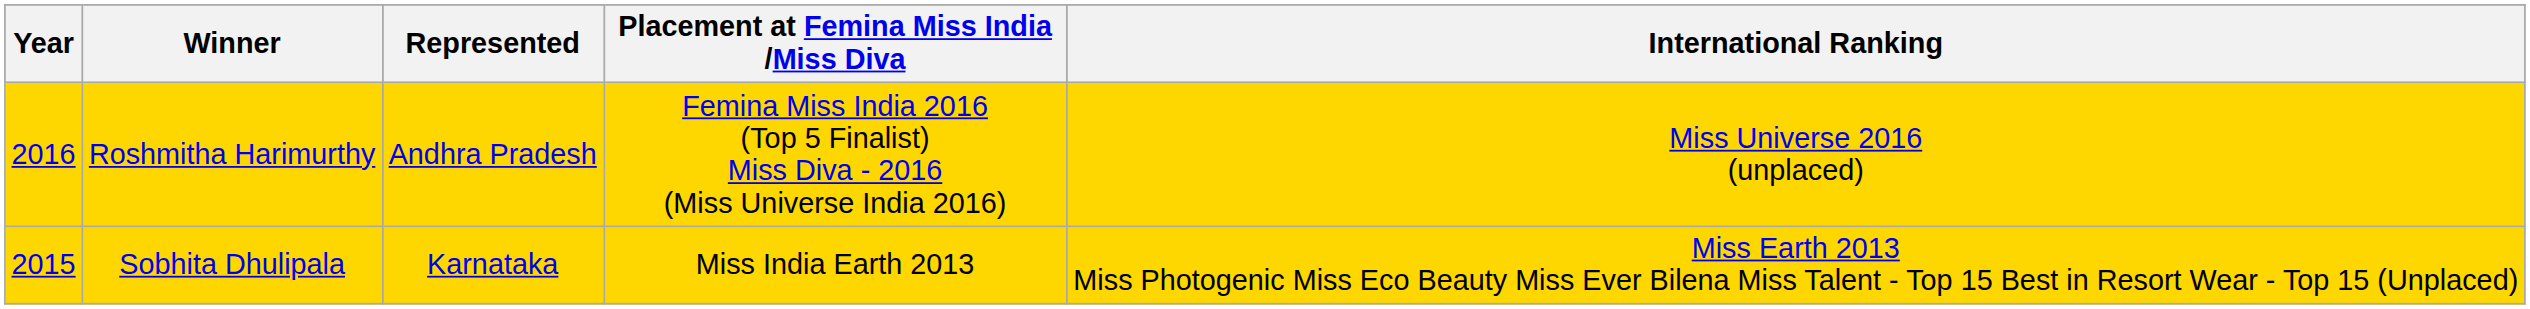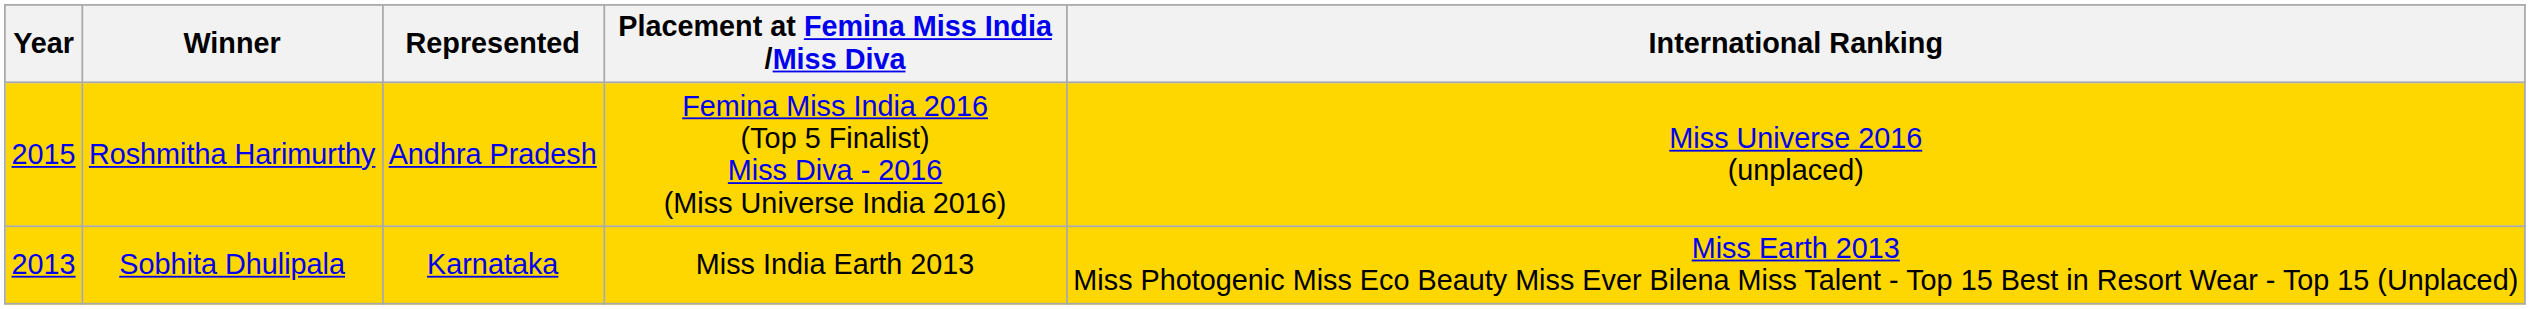(44, 154) 2016 -> (44, 154) 2015
(44, 264) 2015 -> (44, 264) 2013
